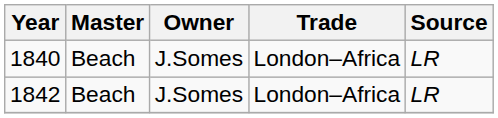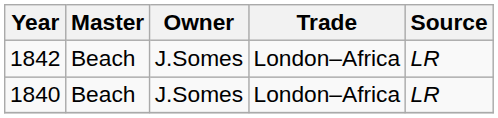rows swapped: (35, 58) <-> (35, 94)
